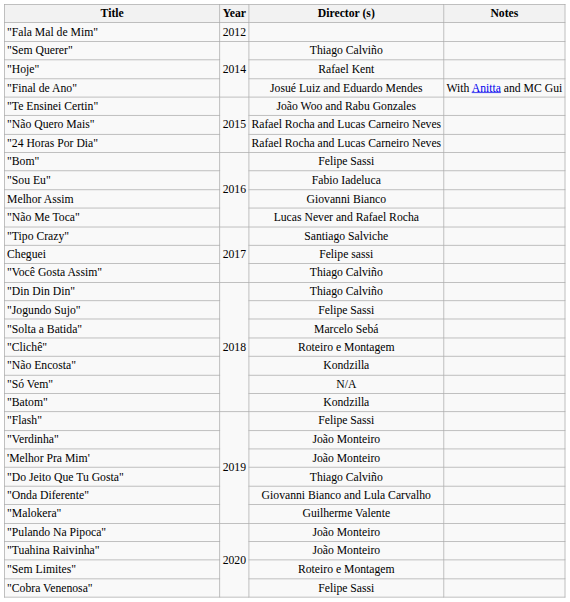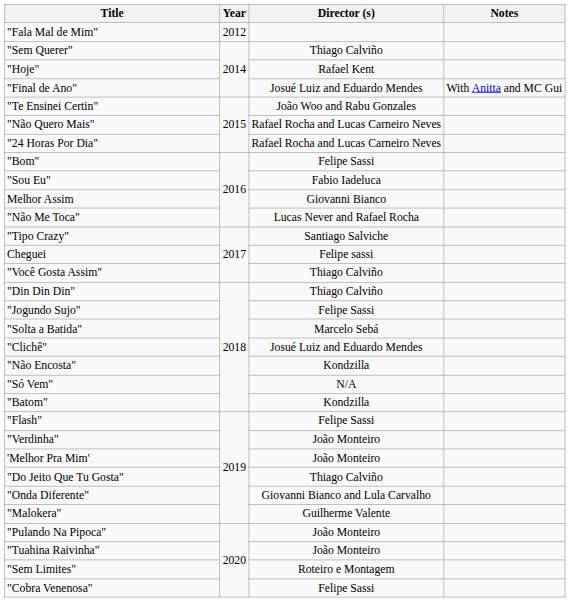(346, 347) Roteiro e Montagem -> (346, 347) Josué Luiz and Eduardo Mendes
